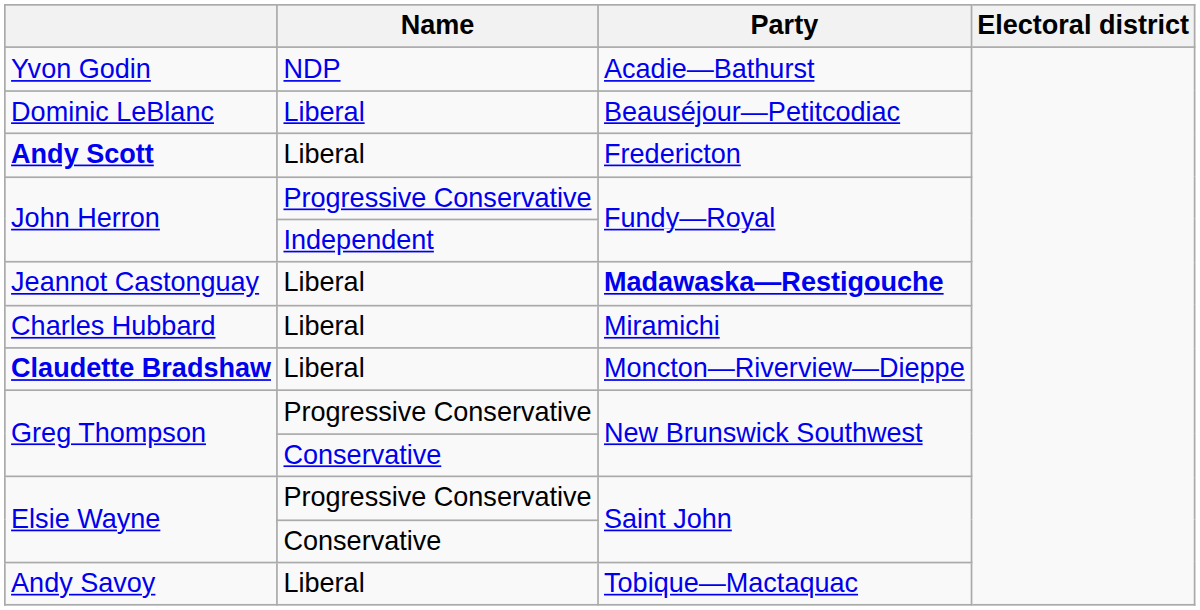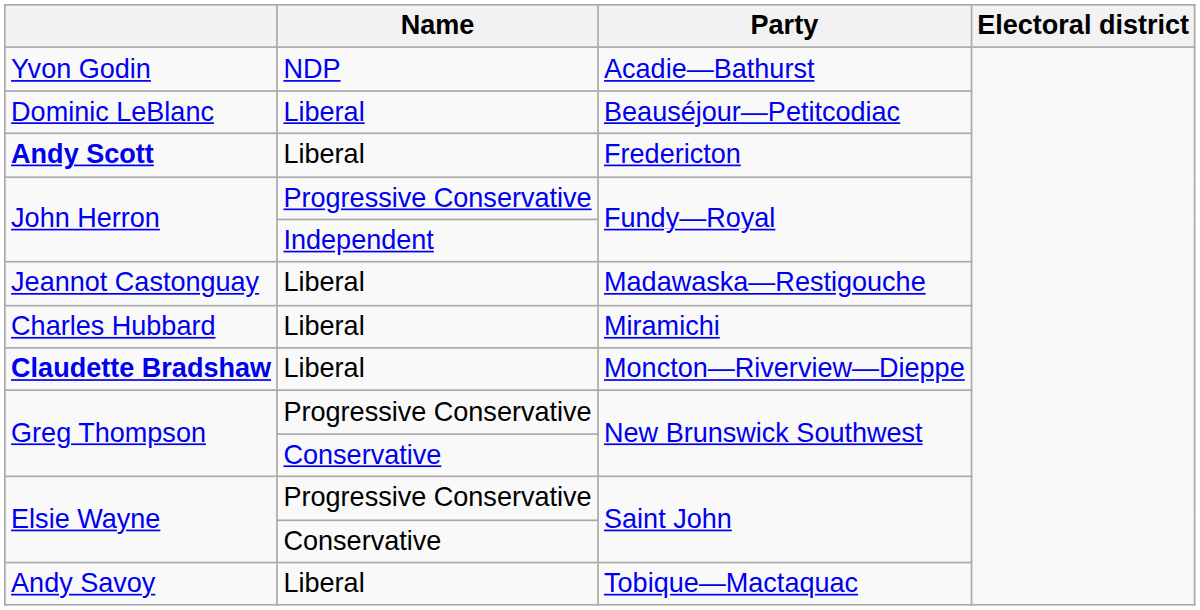(774, 283) bold -> (765, 283) normal
